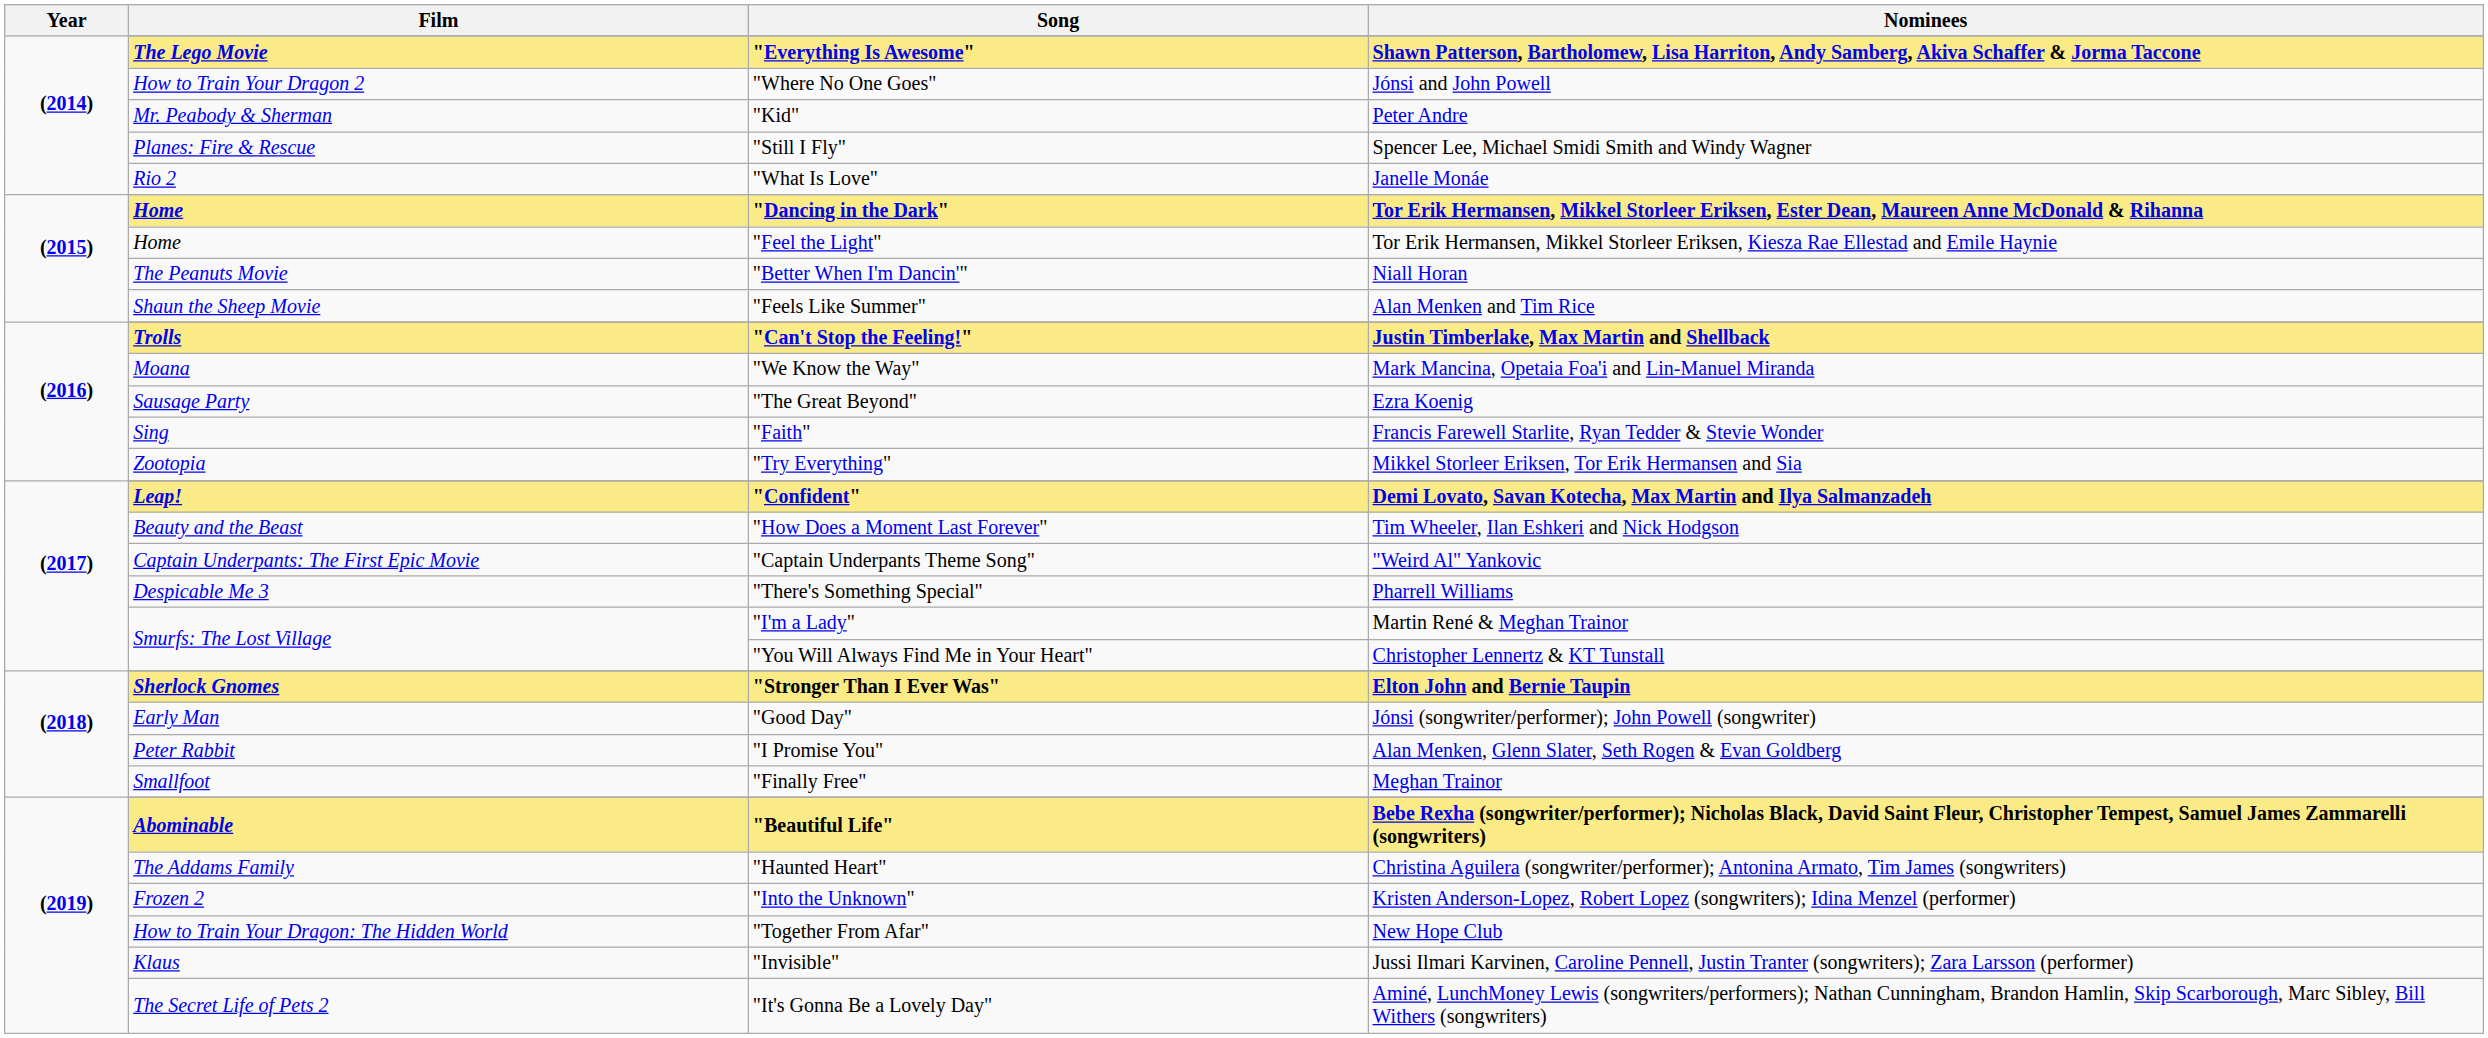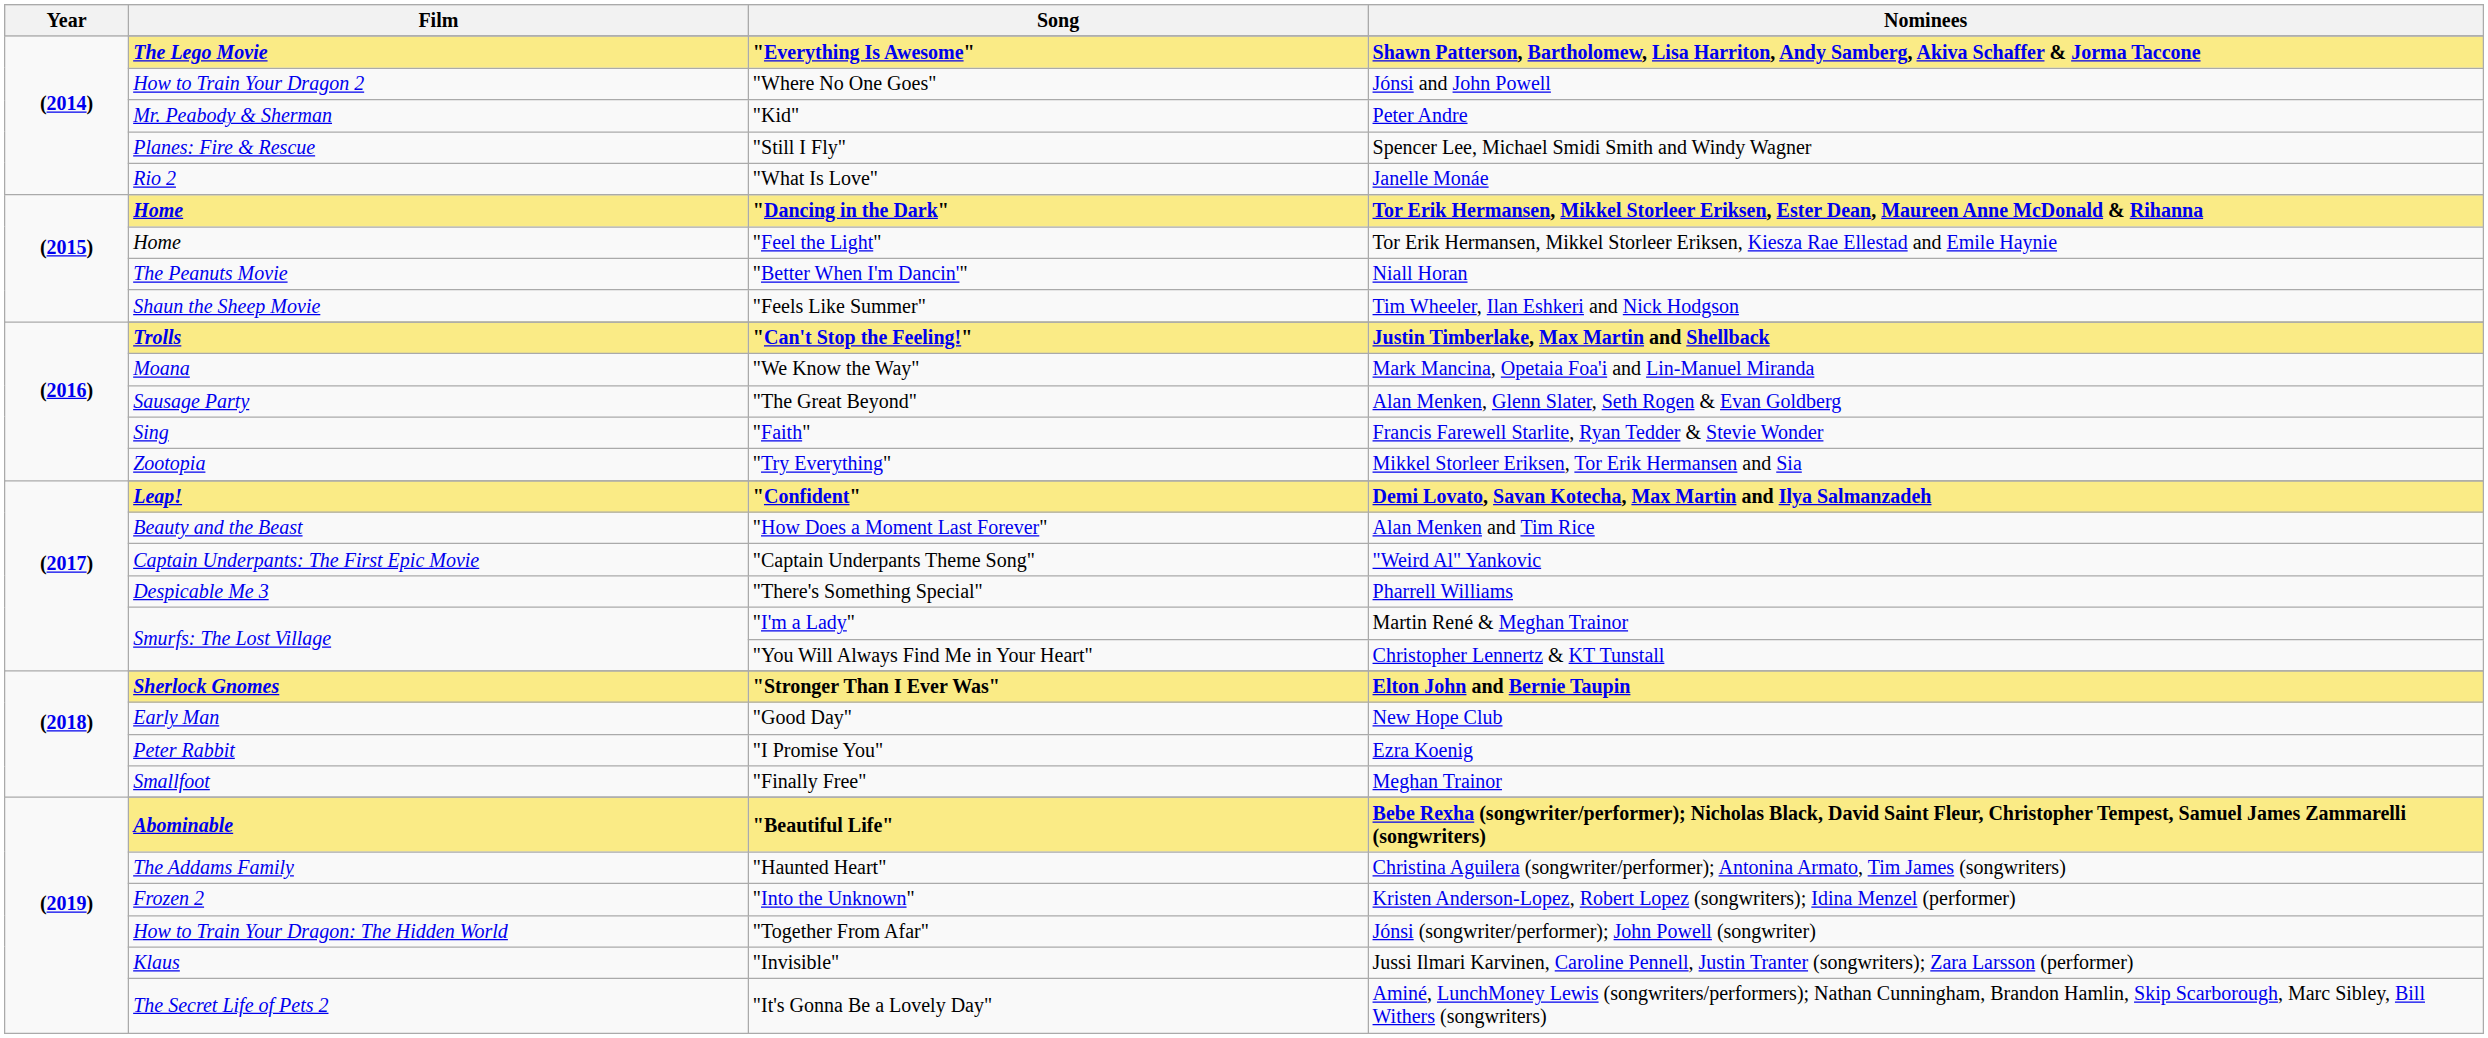(1484, 305) Alan Menken and Tim Rice -> (1556, 305) Tim Wheeler, Ilan Eshkeri and Nick Hodgson
(1423, 400) Ezra Koenig -> (1607, 400) Alan Menken, Glenn Slater, Seth Rogen & Evan Goldberg
(1556, 527) Tim Wheeler, Ilan Eshkeri and Nick Hodgson -> (1484, 527) Alan Menken and Tim Rice
(1594, 718) Jónsi (songwriter/performer); John Powell (songwriter) -> (1438, 718) New Hope Club
(1607, 749) Alan Menken, Glenn Slater, Seth Rogen & Evan Goldberg -> (1423, 749) Ezra Koenig
(1438, 930) New Hope Club -> (1594, 930) Jónsi (songwriter/performer); John Powell (songwriter)
